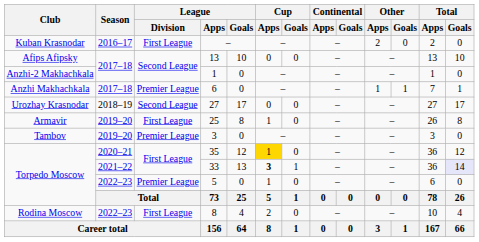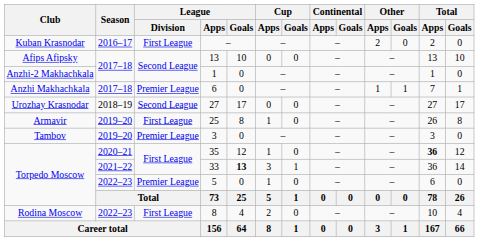(269, 151) gold background -> (269, 151) no background
(432, 151) normal -> (432, 151) bold
(241, 167) normal -> (241, 167) bold
(269, 167) bold -> (269, 167) normal
(460, 167) lavender background -> (460, 167) no background
